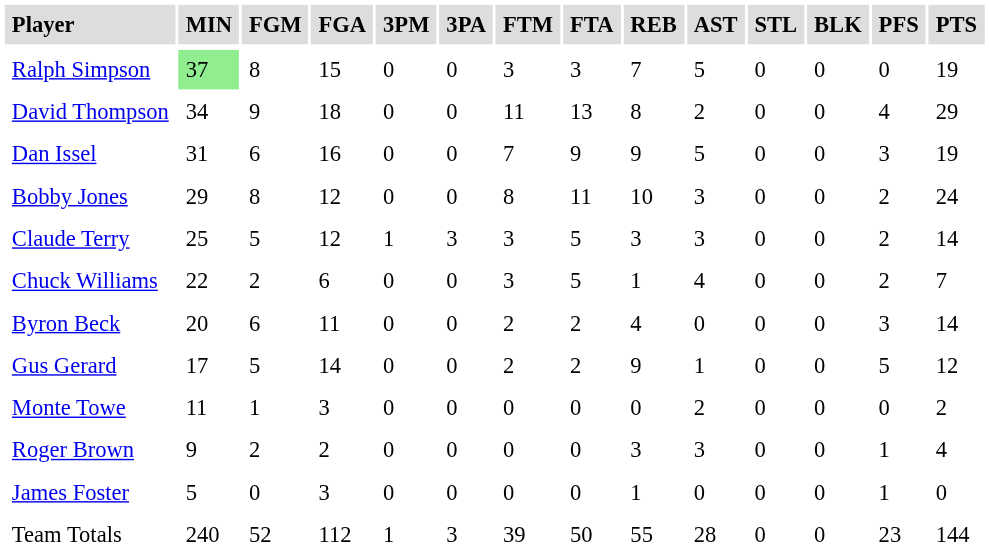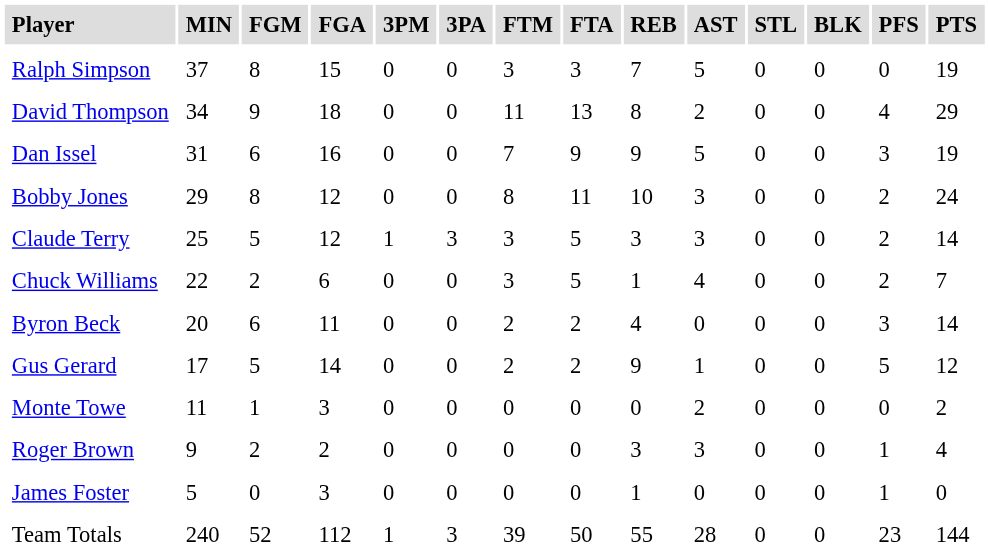(197, 69) lightgreen background -> (197, 69) no background
